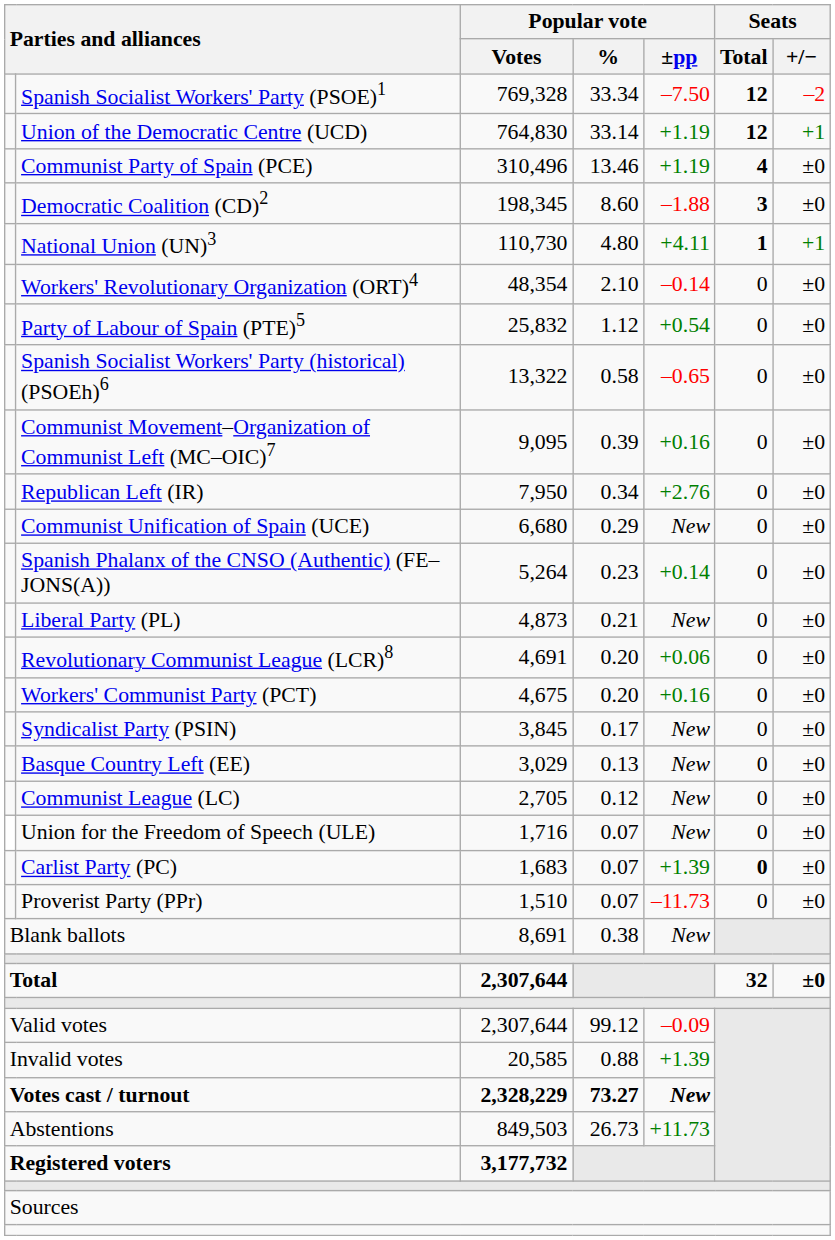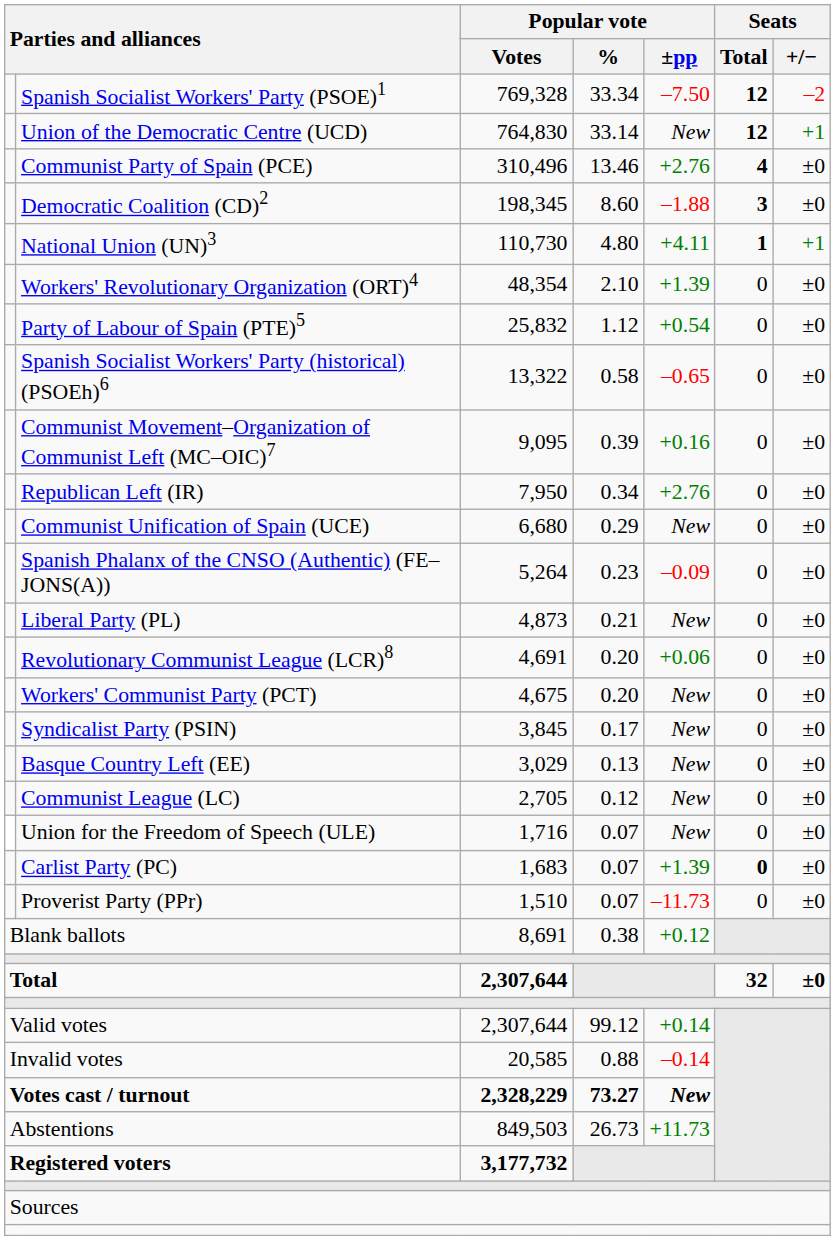(685, 131) +1.19 -> (691, 131) New
(685, 165) +1.19 -> (685, 165) +2.76
(685, 283) –0.14 -> (685, 283) +1.39
(685, 572) +0.14 -> (685, 572) –0.09
(685, 694) +0.16 -> (691, 694) New
(691, 936) New -> (685, 936) +0.12
(685, 1025) –0.09 -> (685, 1025) +0.14
(685, 1059) +1.39 -> (685, 1059) –0.14
